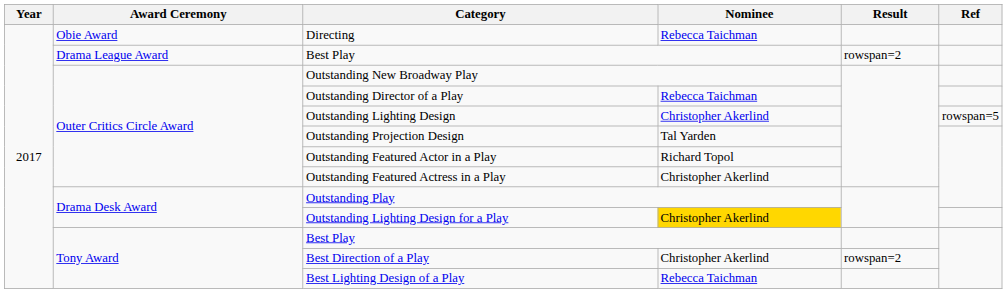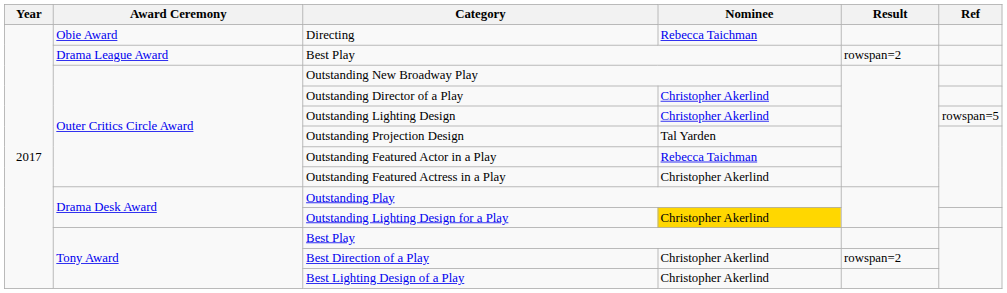(709, 95) Rebecca Taichman -> (715, 95) Christopher Akerlind
(697, 156) Richard Topol -> (709, 156) Rebecca Taichman
(709, 278) Rebecca Taichman -> (715, 278) Christopher Akerlind
